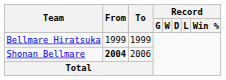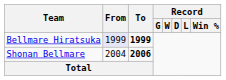(115, 40) no background -> (115, 40) lavender background
(141, 40) normal -> (141, 40) bold
(115, 54) bold -> (115, 54) normal
(141, 54) normal -> (141, 54) bold
